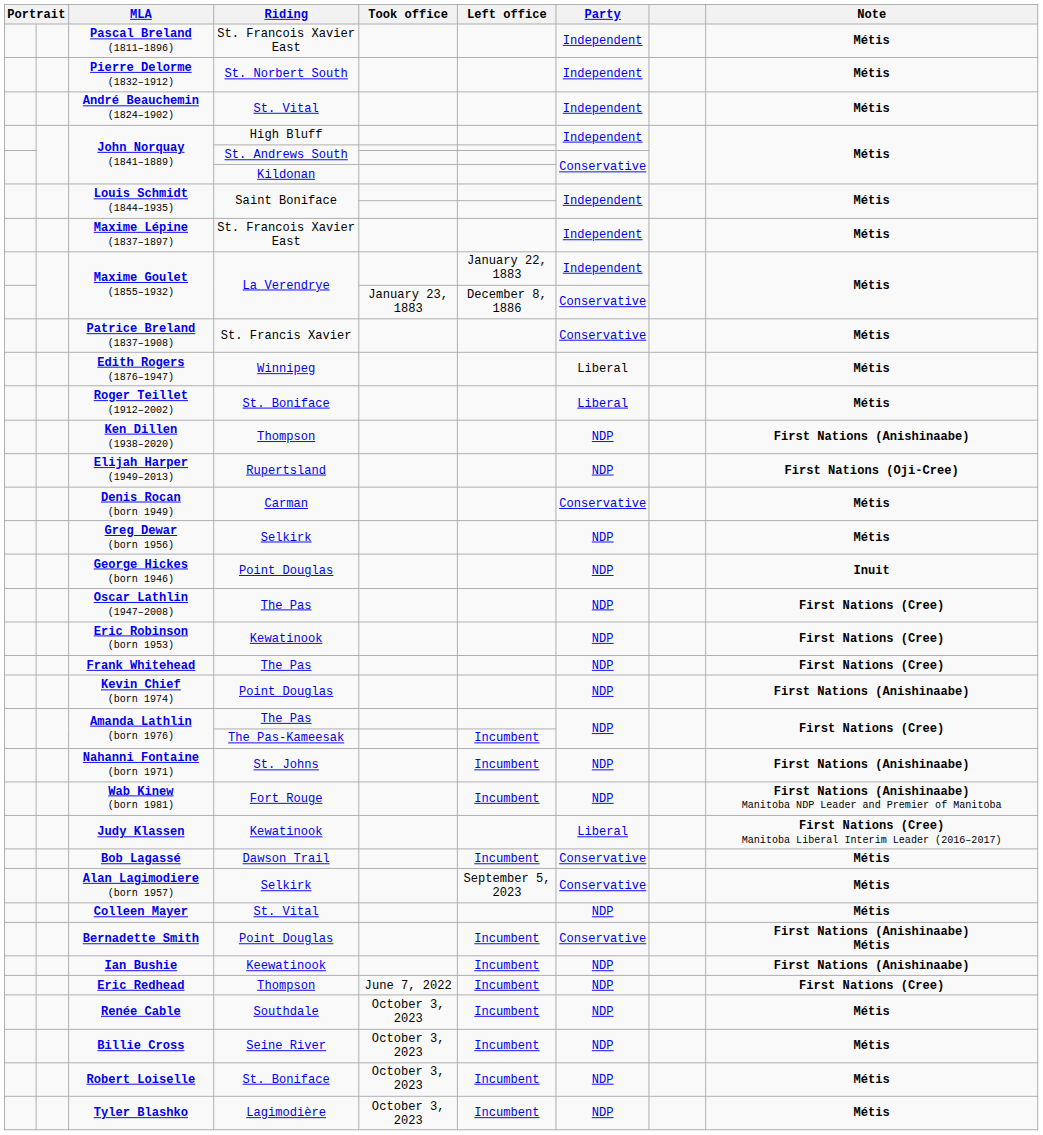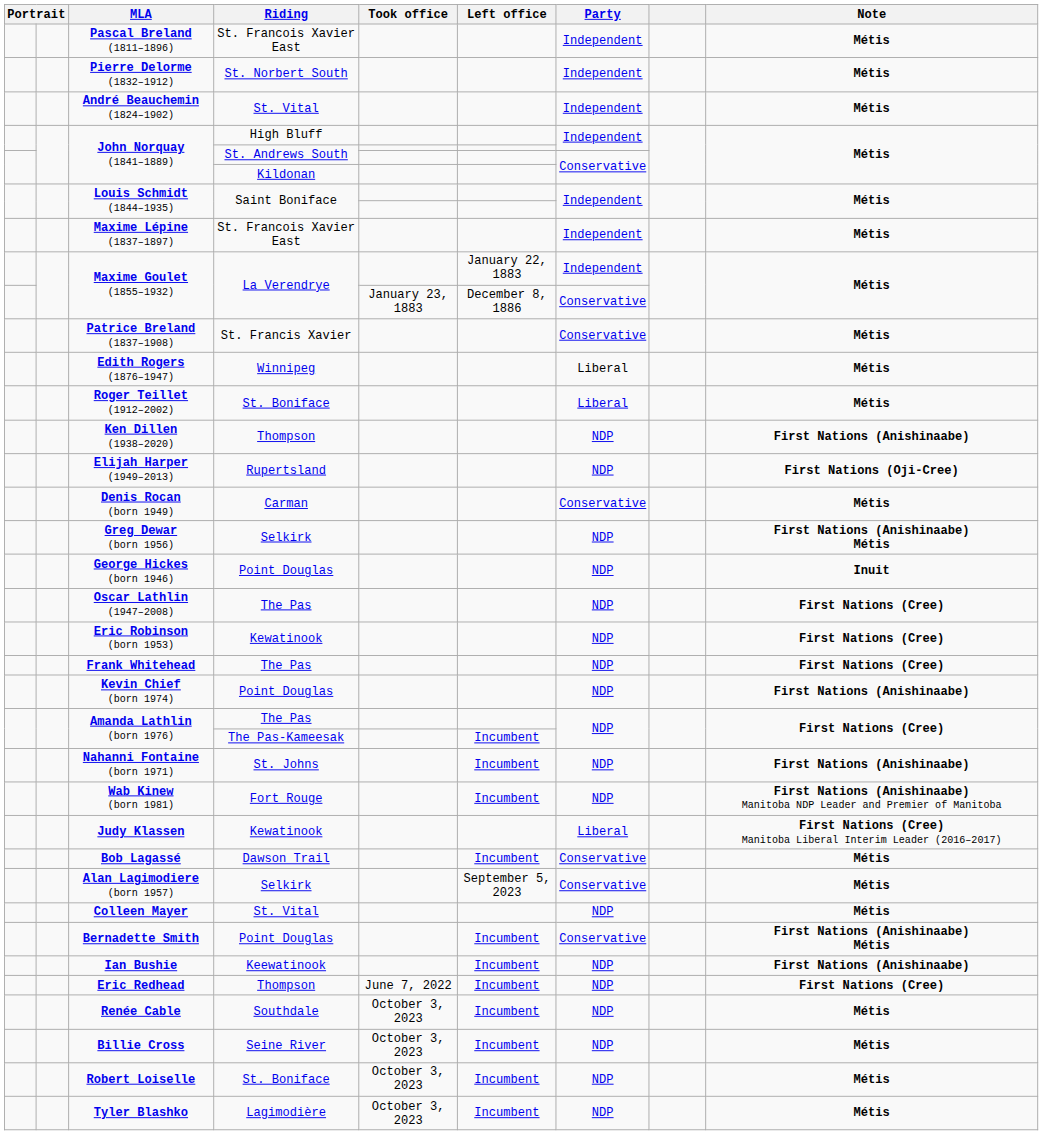(872, 538) Métis -> (872, 538) First Nations (Anishinaabe) Métis
